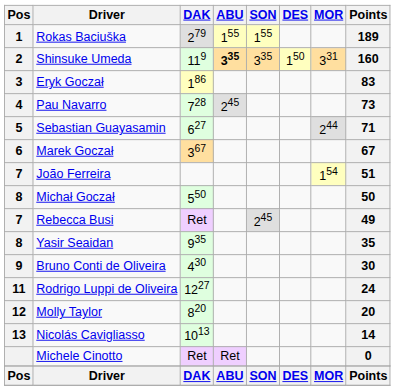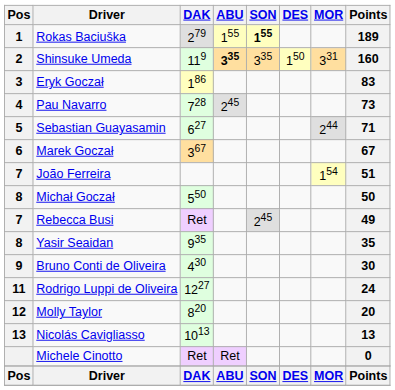(263, 36) normal -> (263, 36) bold
(368, 335) 14 -> (368, 335) 13
